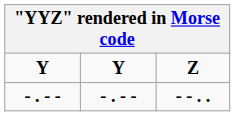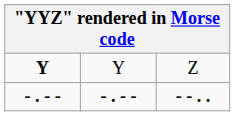(118, 67) bold -> (119, 67) normal
(193, 67) bold -> (193, 67) normal
